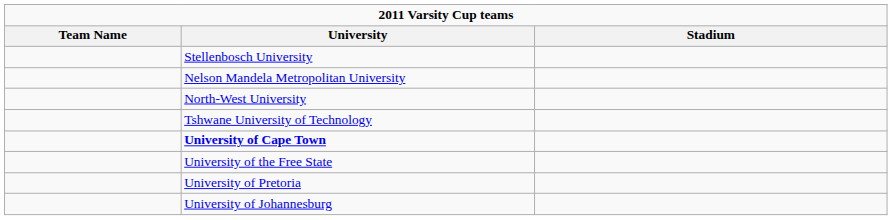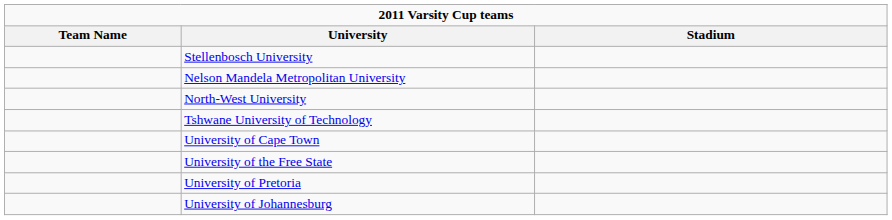(255, 141) bold -> (252, 141) normal
